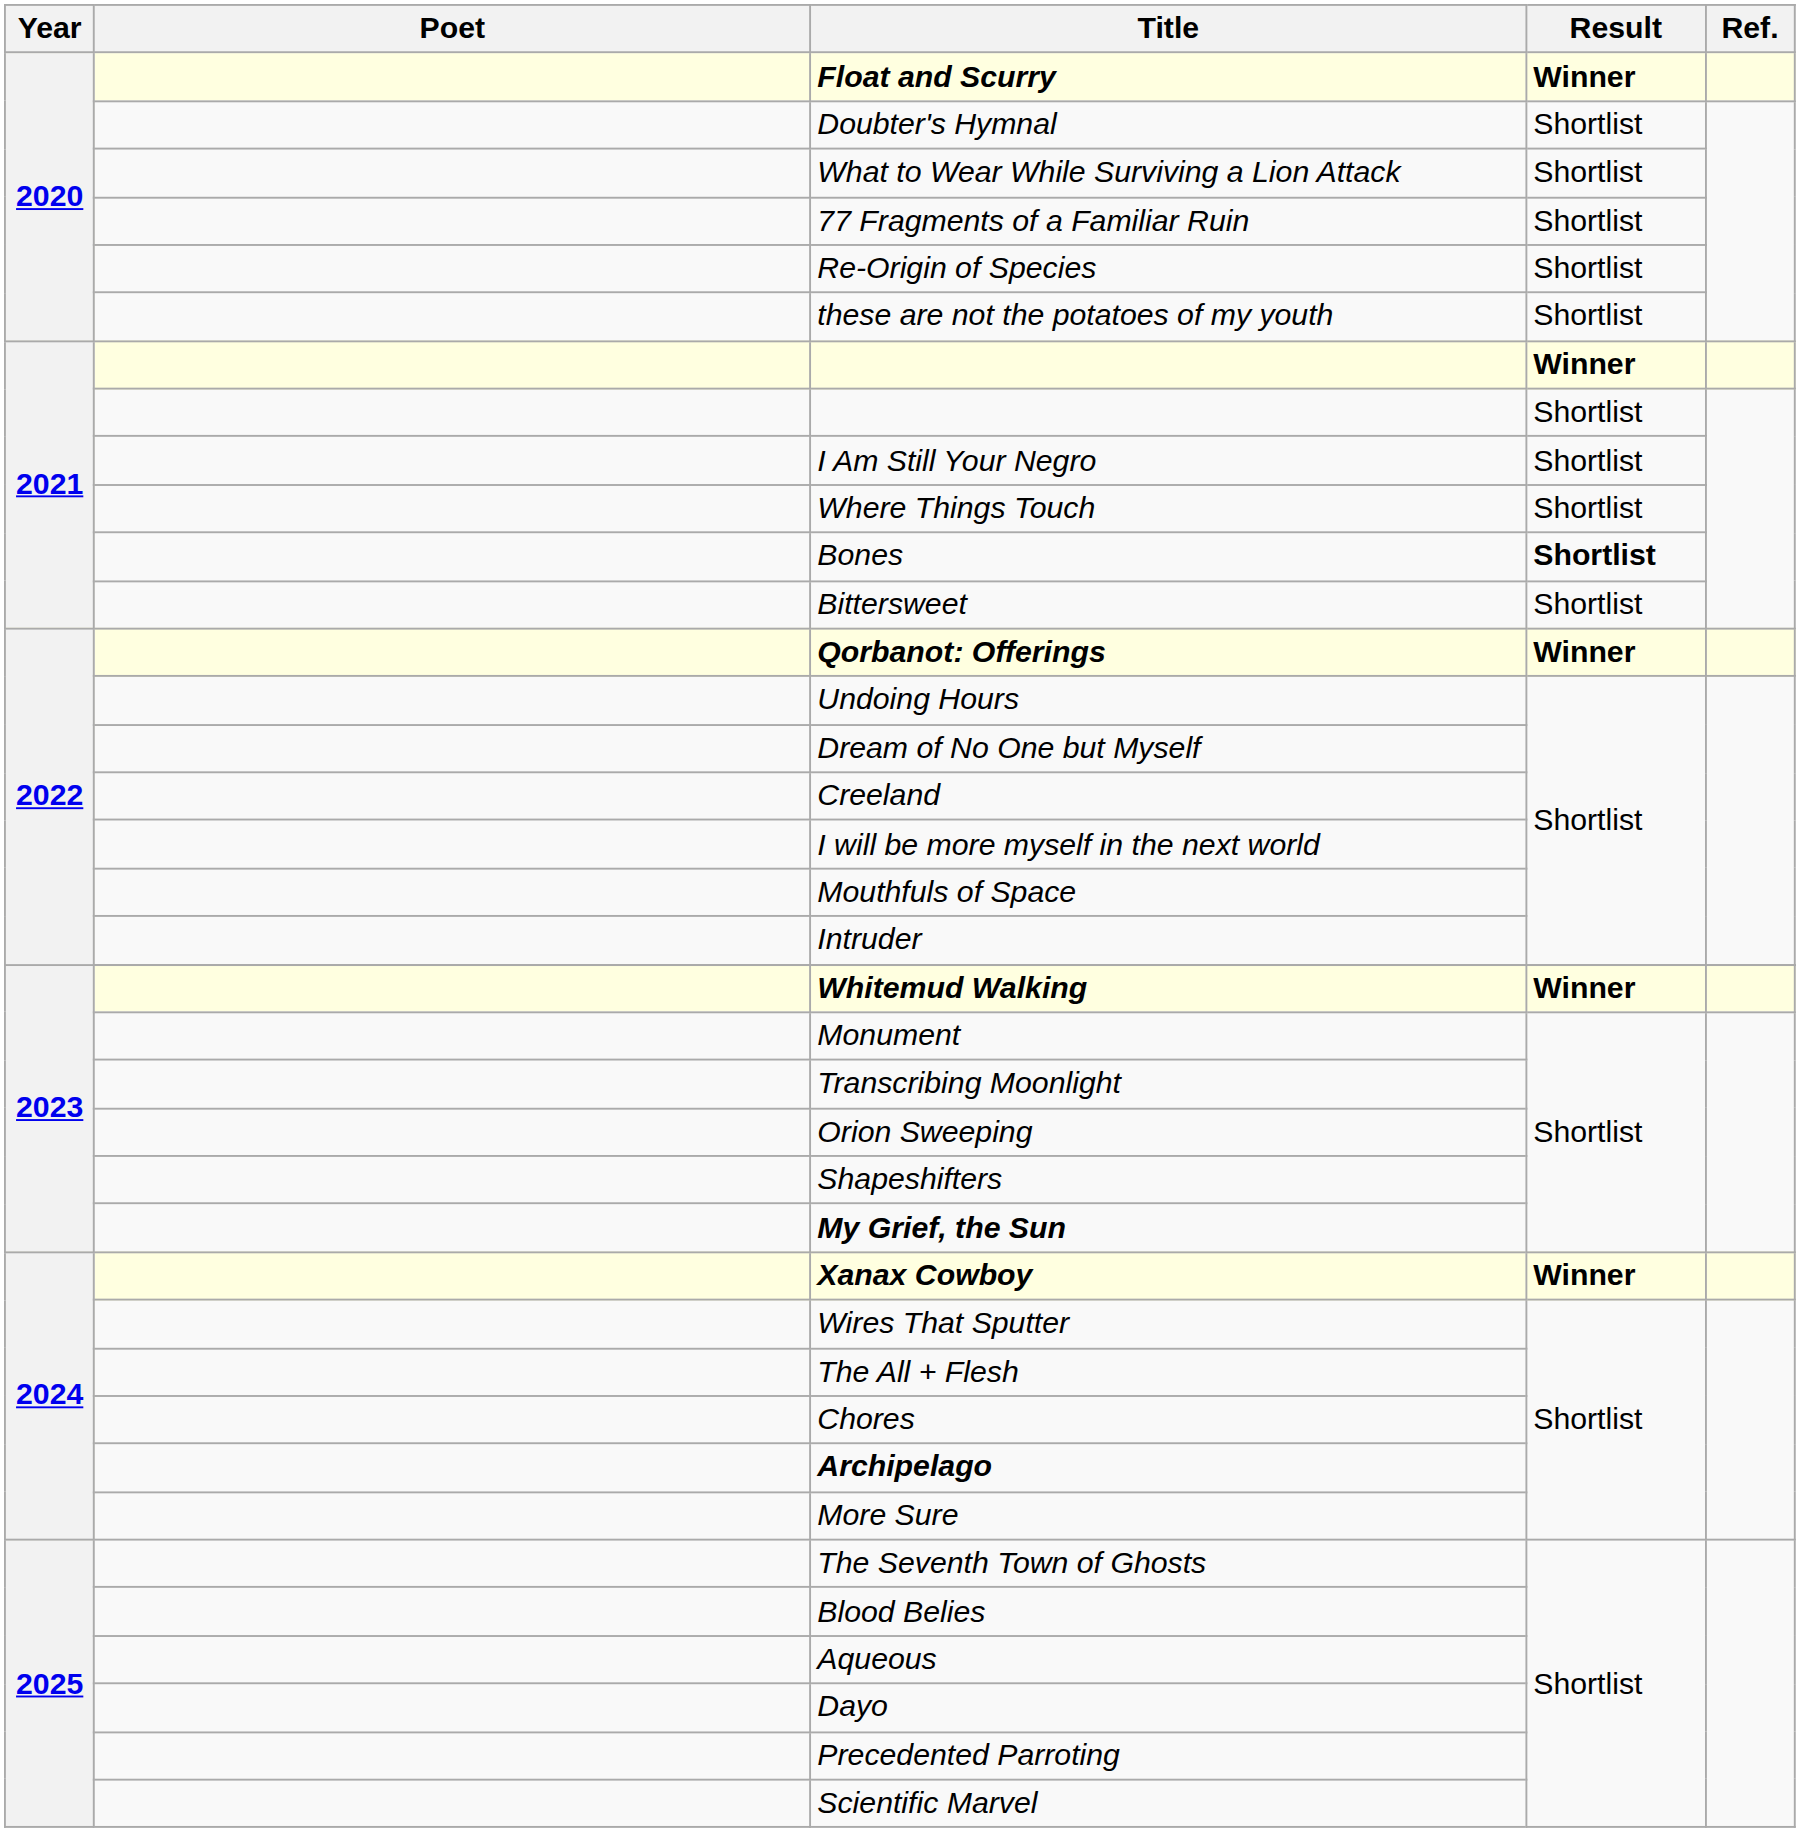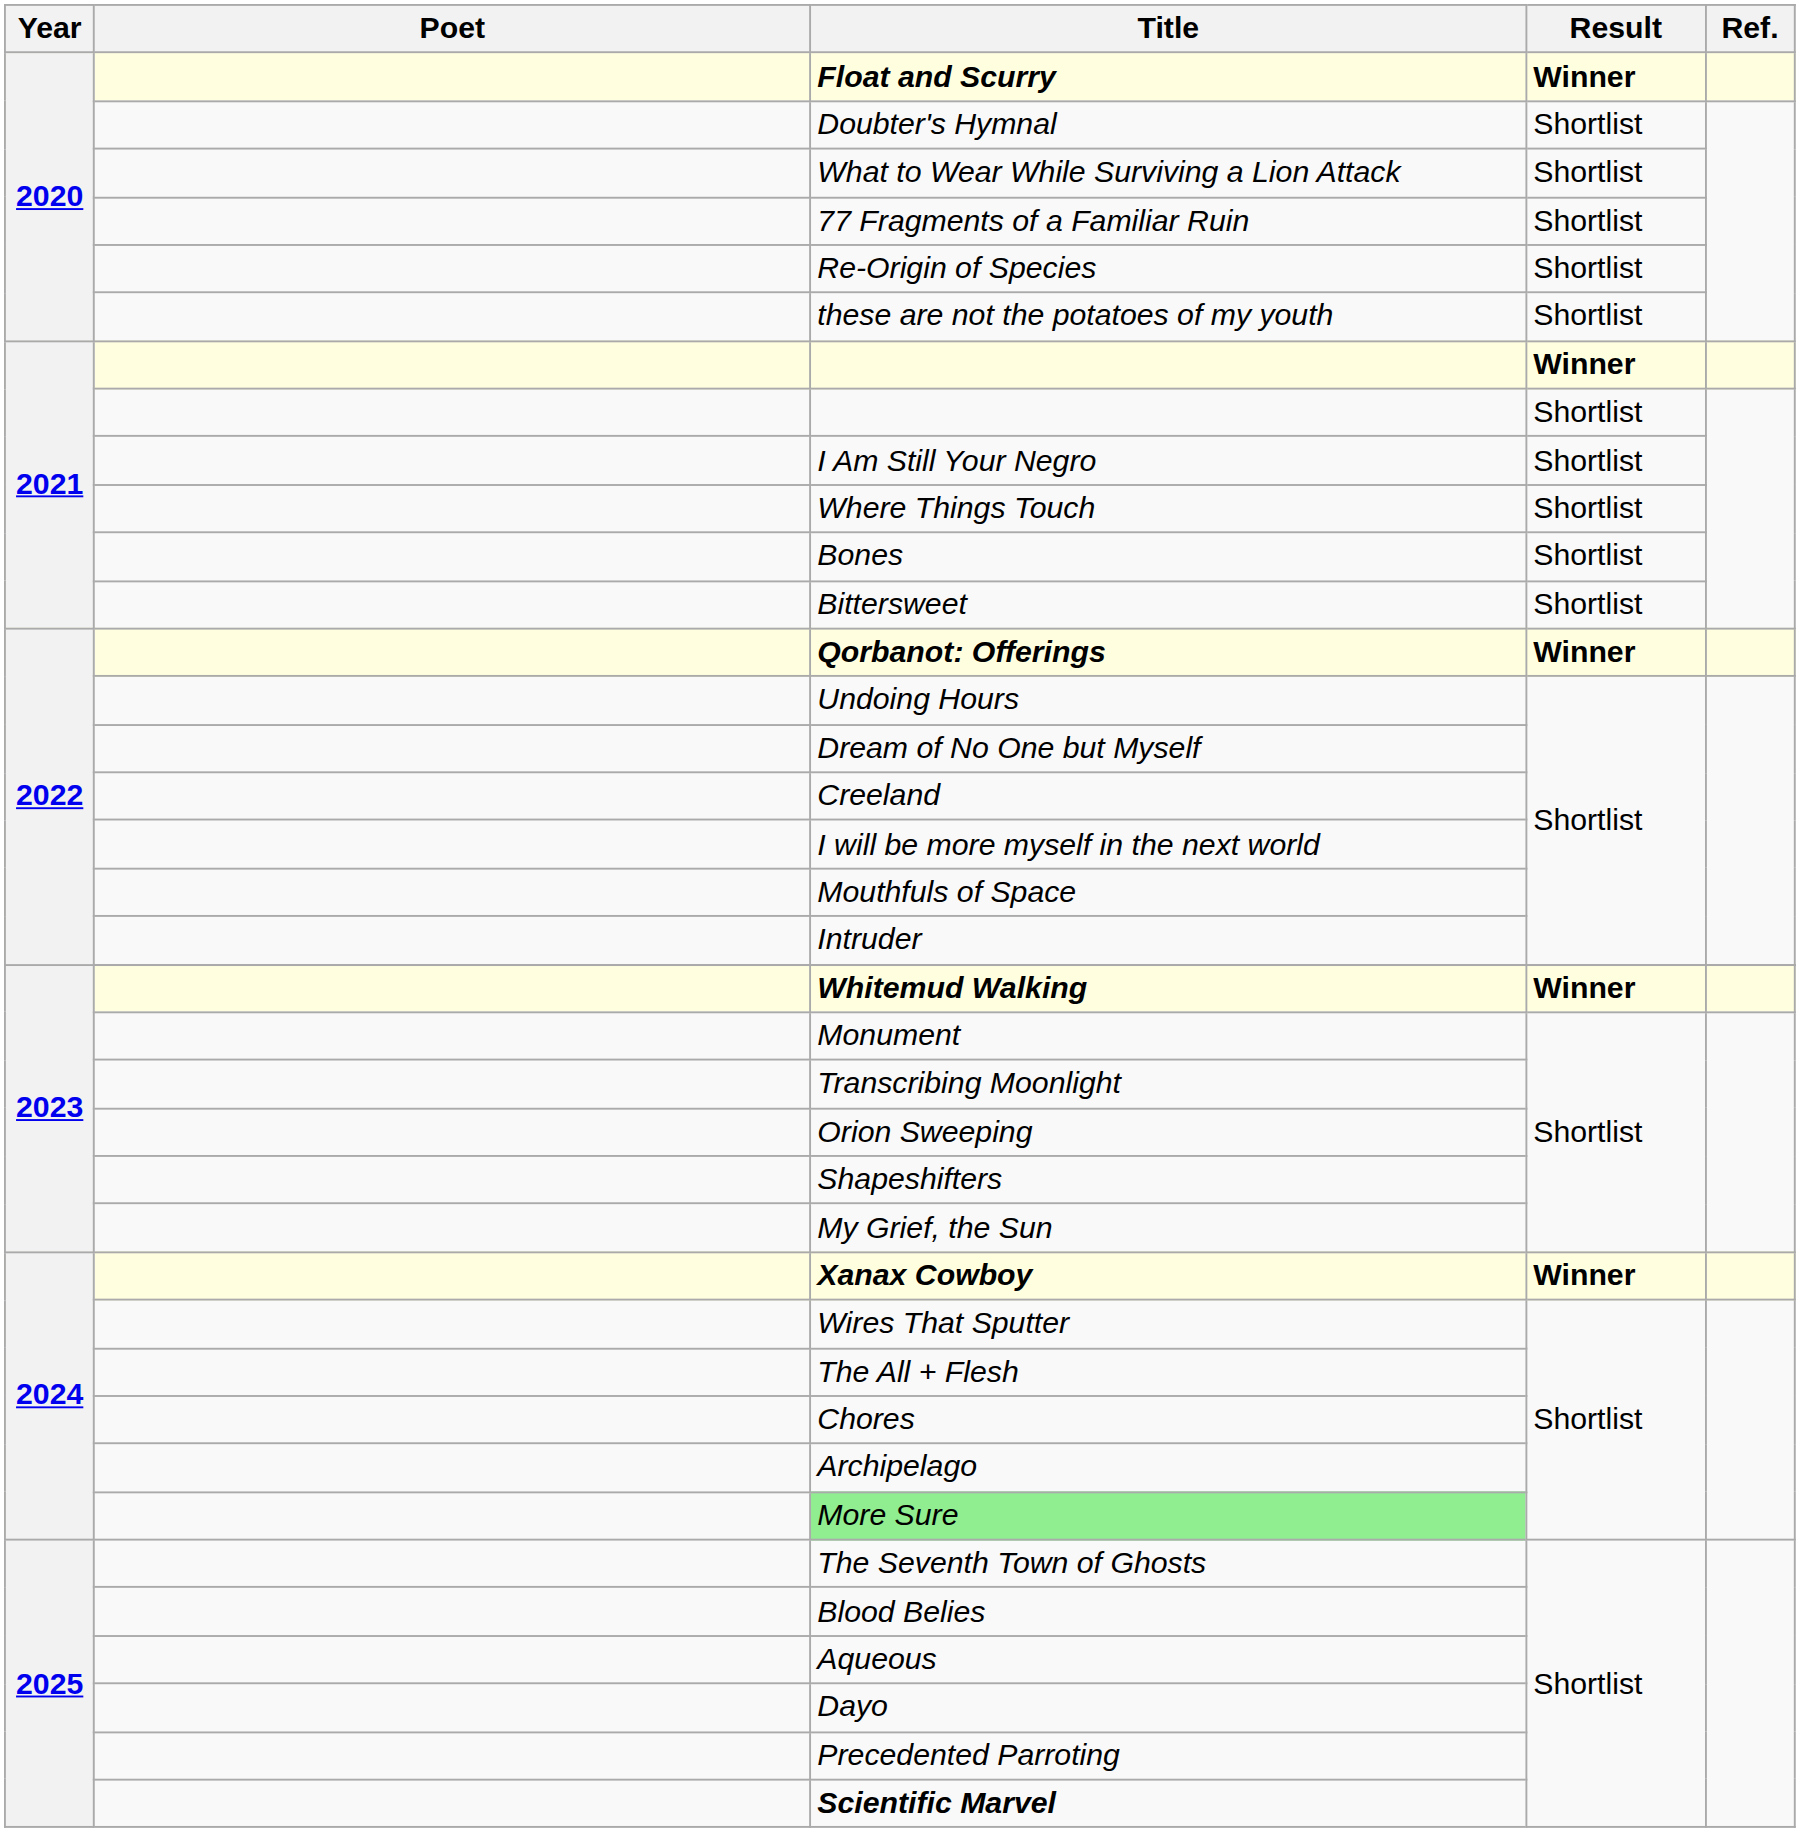(1595, 556) bold -> (1588, 556) normal
(942, 1227) bold -> (935, 1227) normal
(905, 1467) bold -> (897, 1467) normal
(888, 1515) no background -> (888, 1515) lightgreen background
(927, 1802) normal -> (937, 1802) bold
